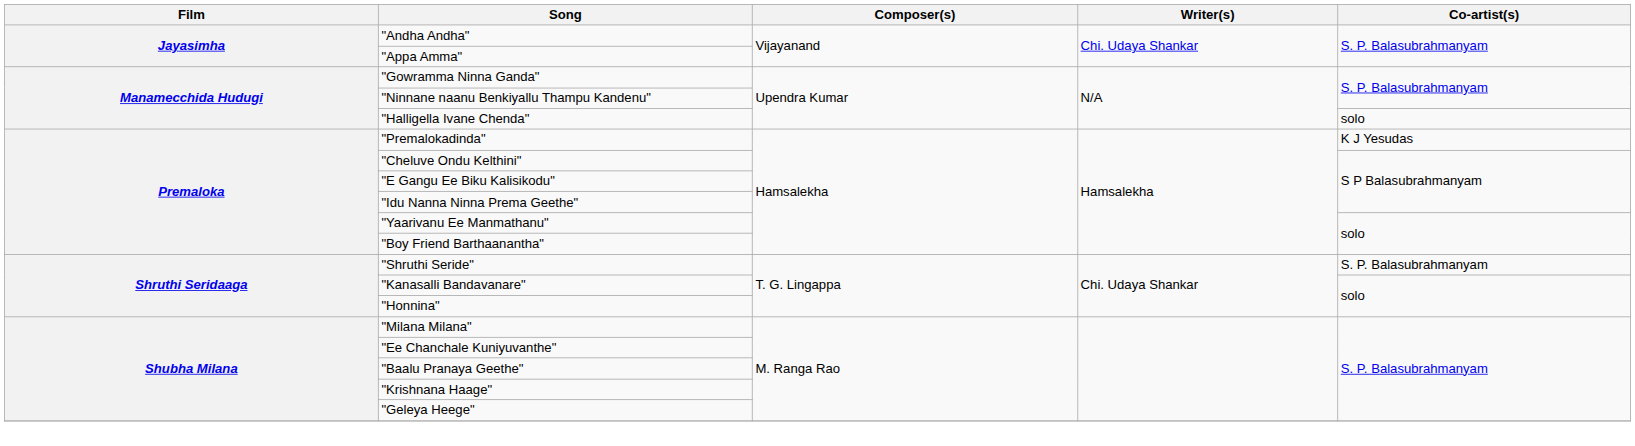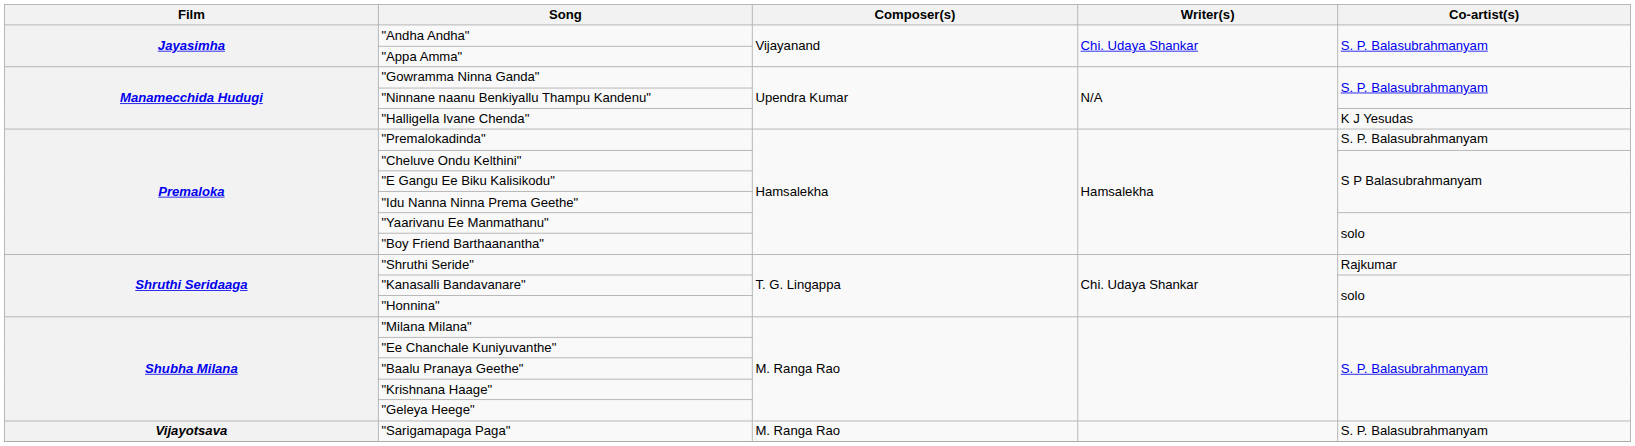(1353, 118) solo -> (1377, 118) K J Yesudas
(1377, 139) K J Yesudas -> (1414, 139) S. P. Balasubrahmanyam
(1414, 264) S. P. Balasubrahmanyam -> (1369, 264) Rajkumar
+ row: (446, 431)
